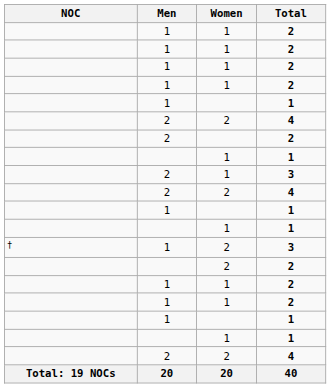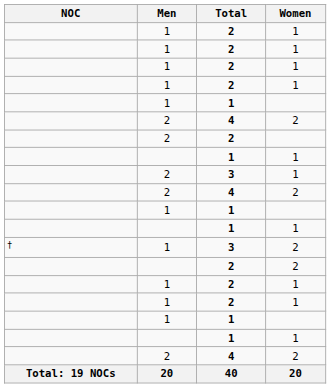columns swapped: (227, 13) <-> (291, 13)
